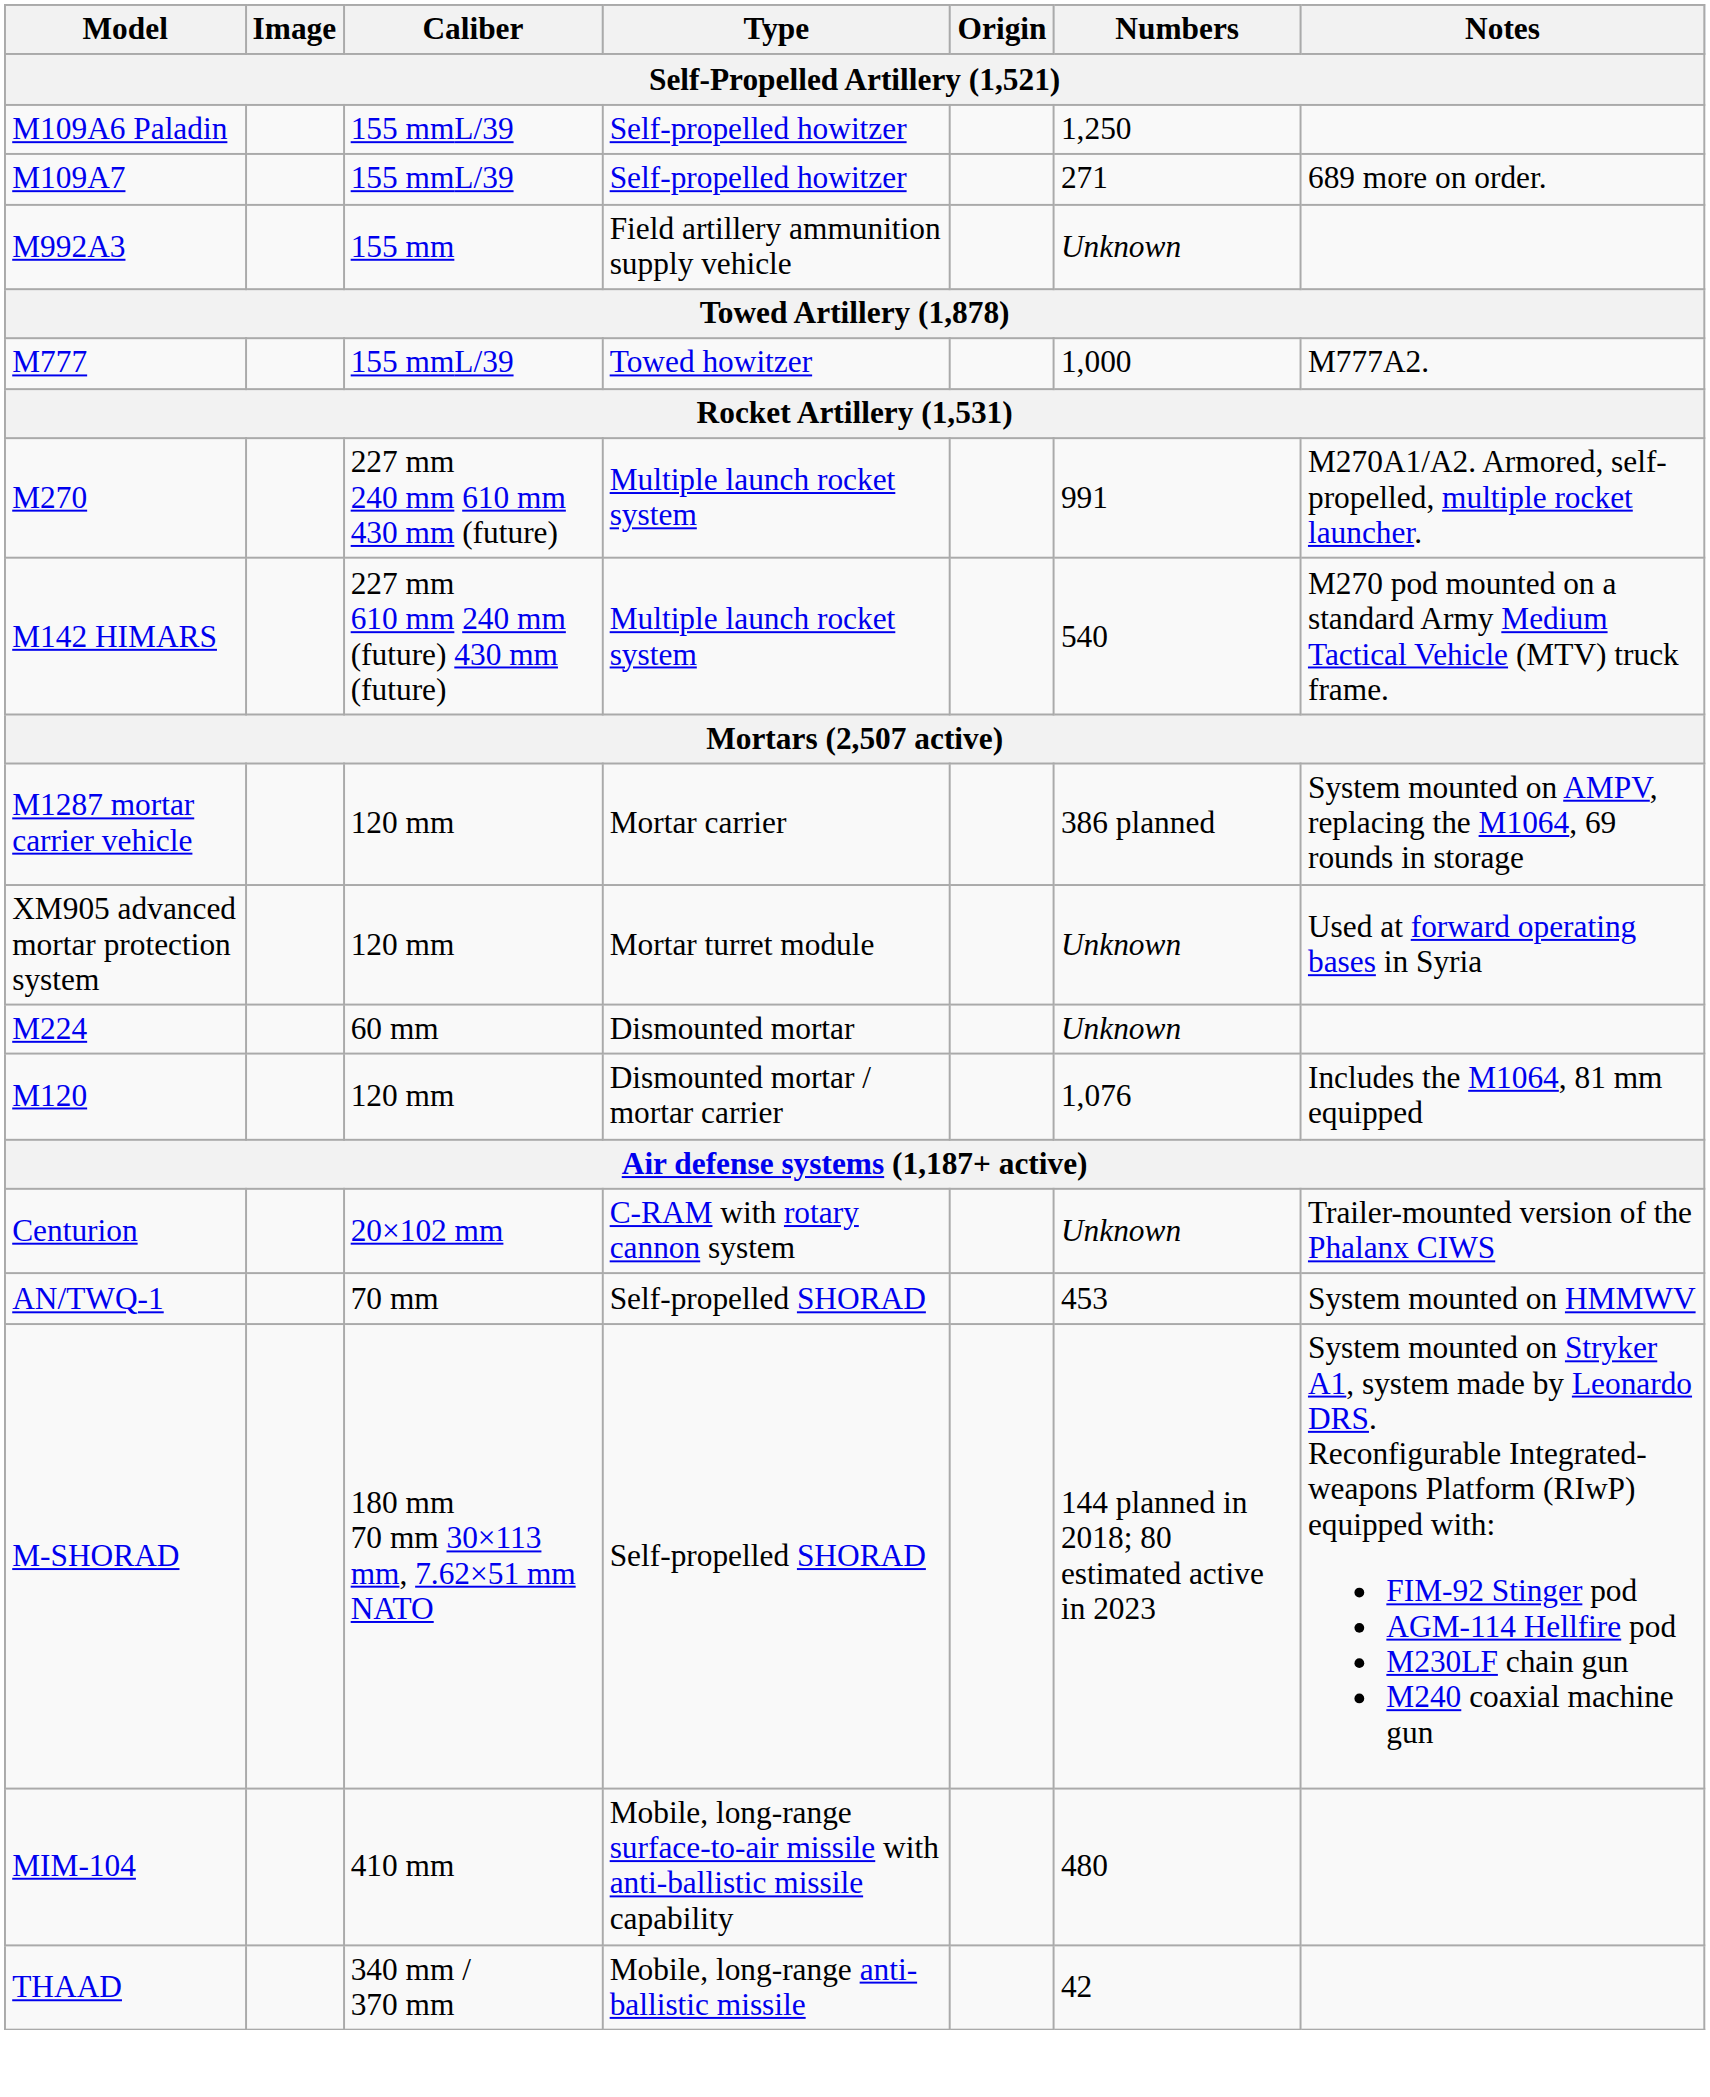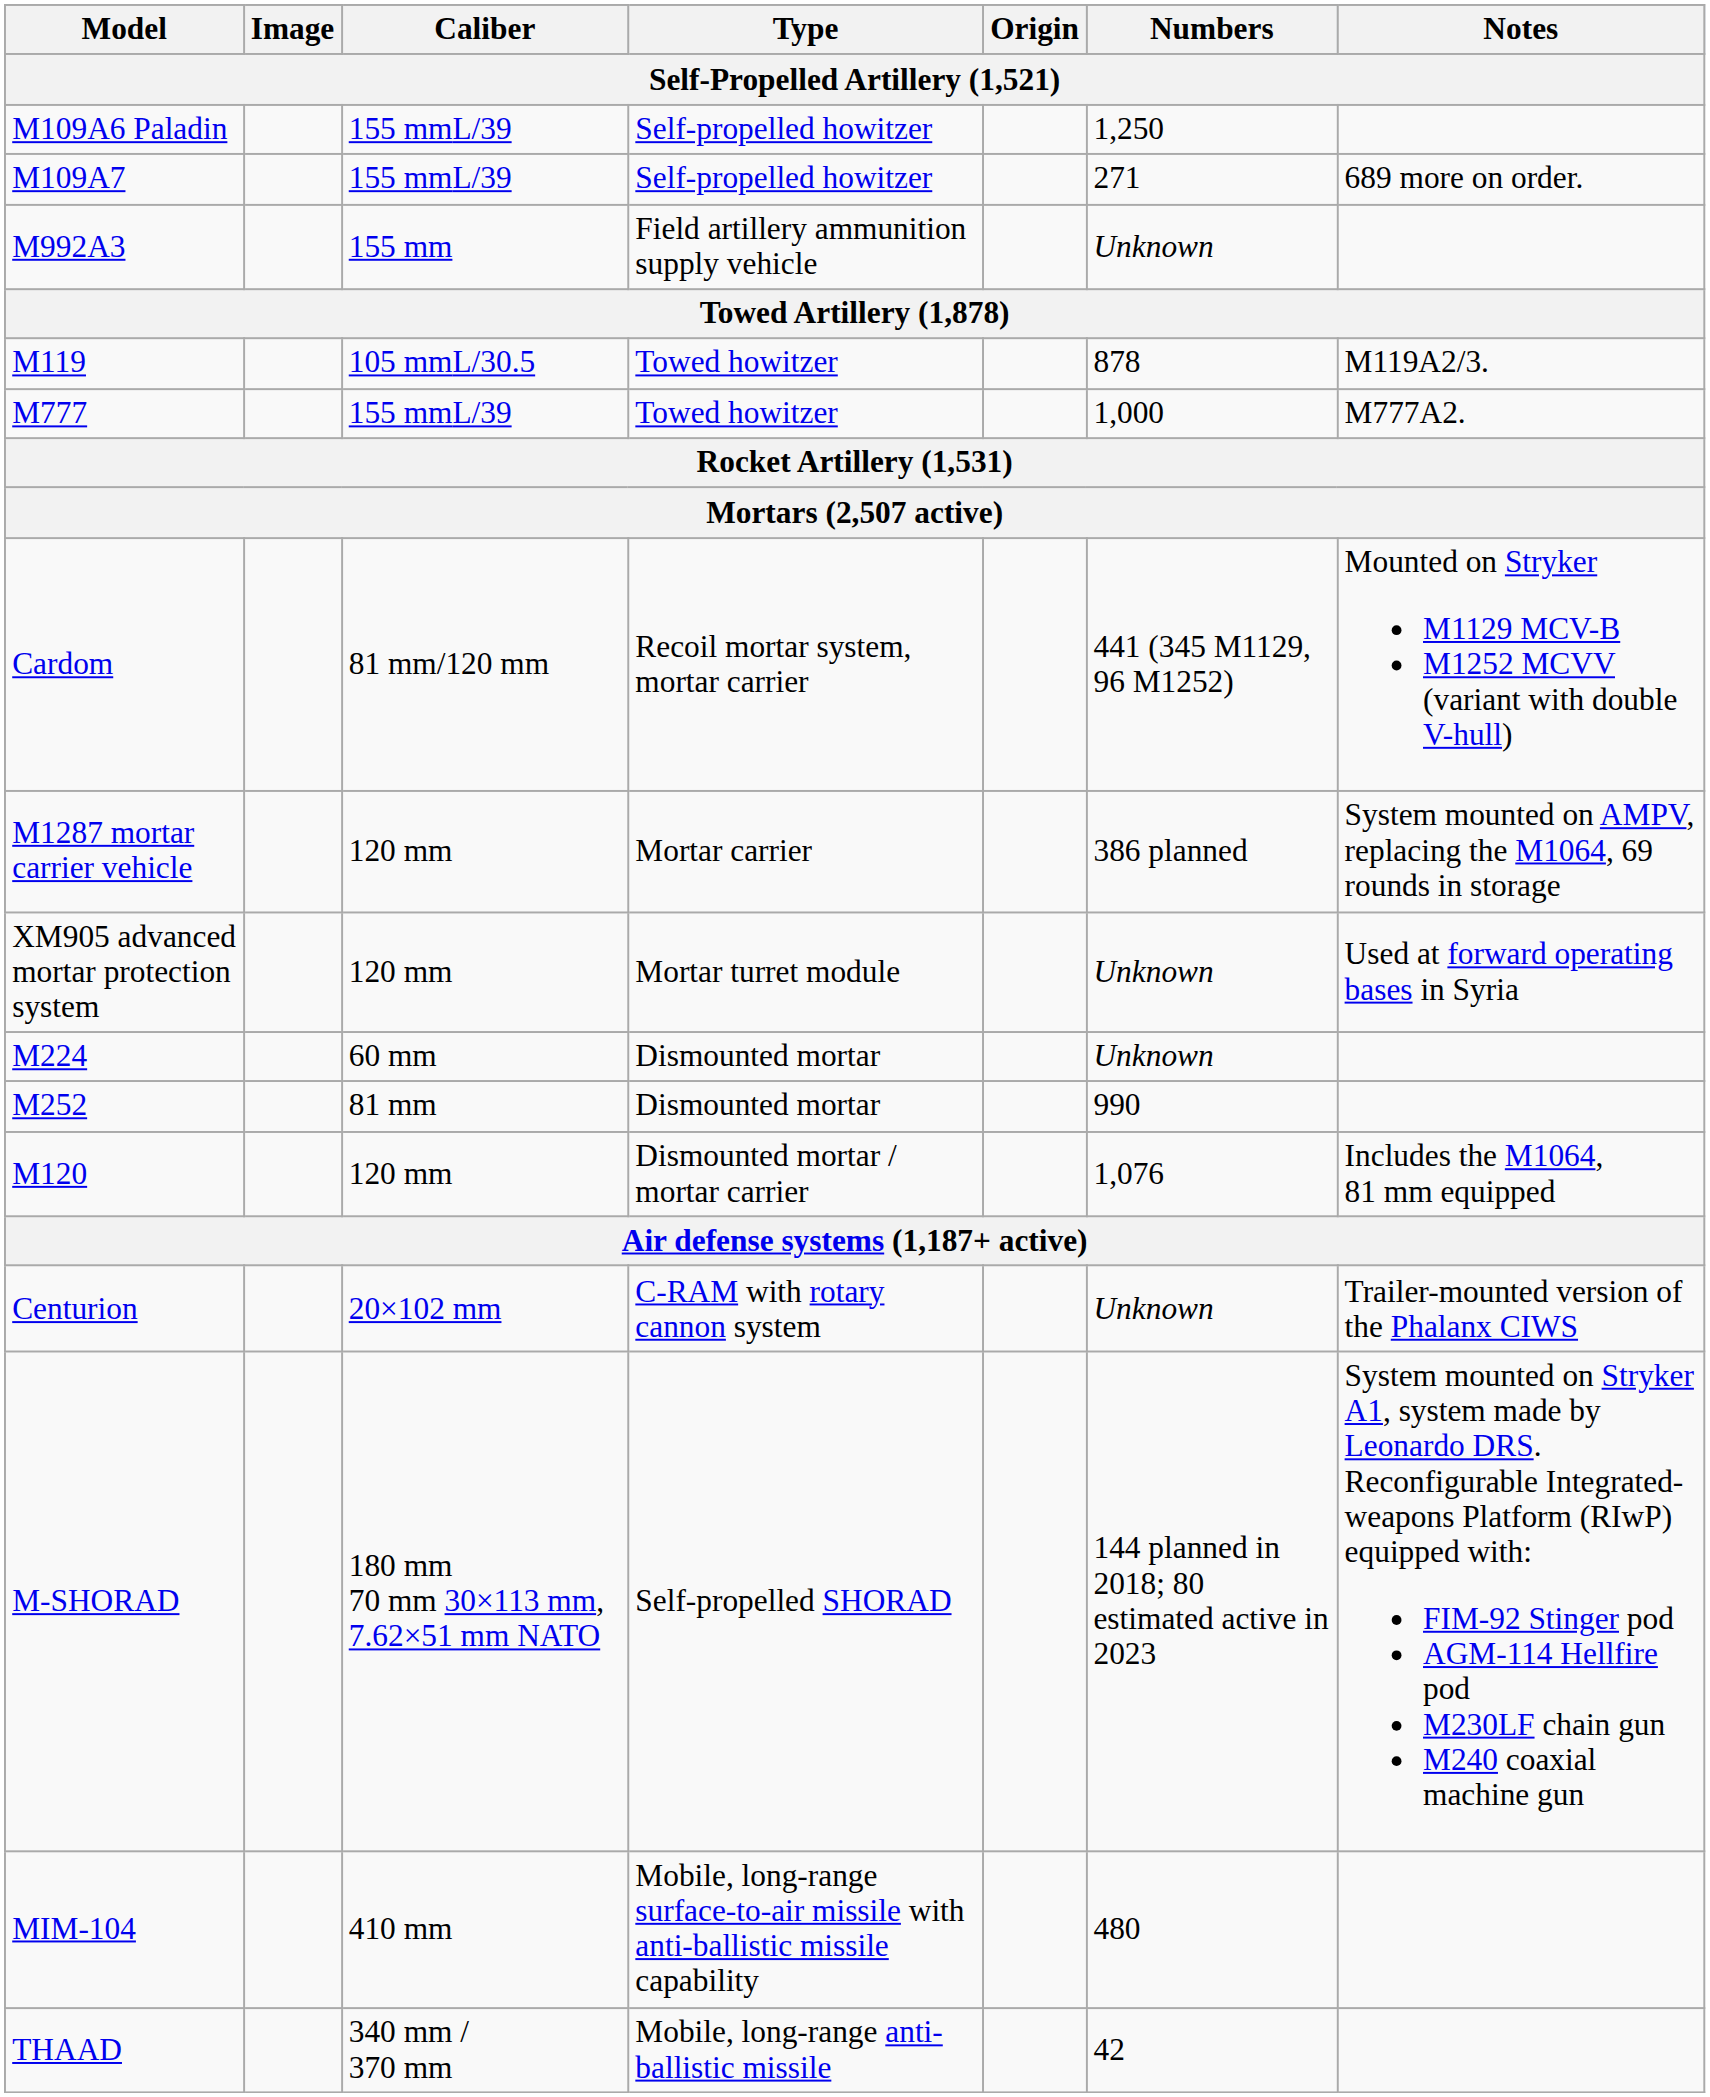+ row: (49, 363)
- row: (50, 497)
- row: (115, 635)
+ row: (63, 663)
+ row: (50, 1105)
- row: (88, 1298)
